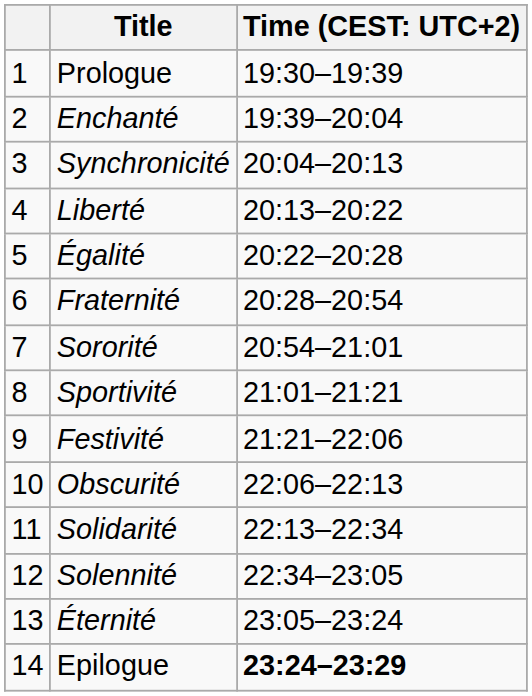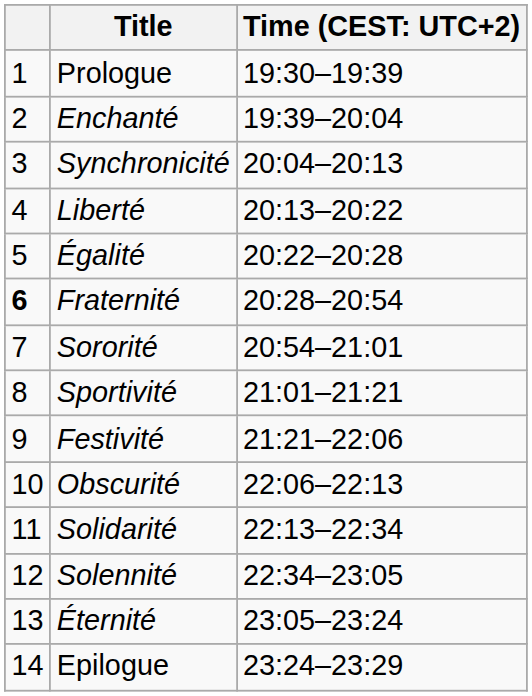(20, 301) normal -> (20, 301) bold
(325, 666) bold -> (323, 666) normal
